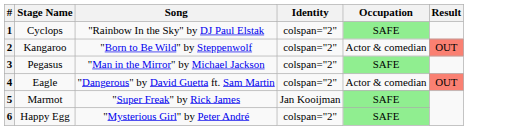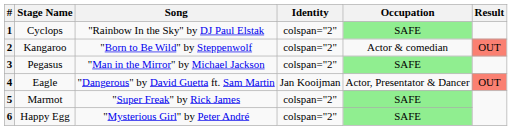(310, 82) colspan="2" -> (310, 82) Jan Kooijman
(386, 82) Actor & comedian -> (408, 82) Actor, Presentator & Dancer
(310, 99) Jan Kooijman -> (310, 99) colspan="2"
